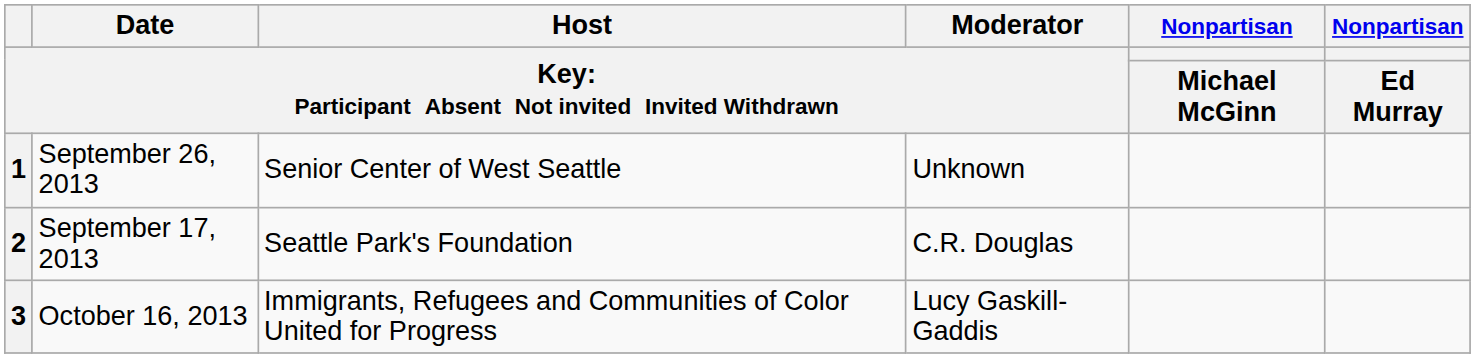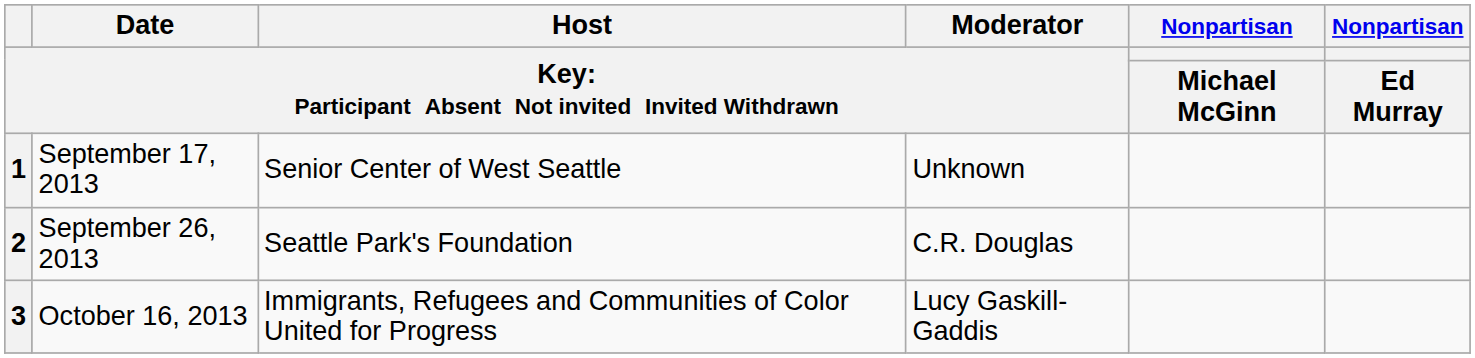(127, 169) September 26, 2013 -> (127, 169) September 17, 2013
(127, 243) September 17, 2013 -> (127, 243) September 26, 2013
